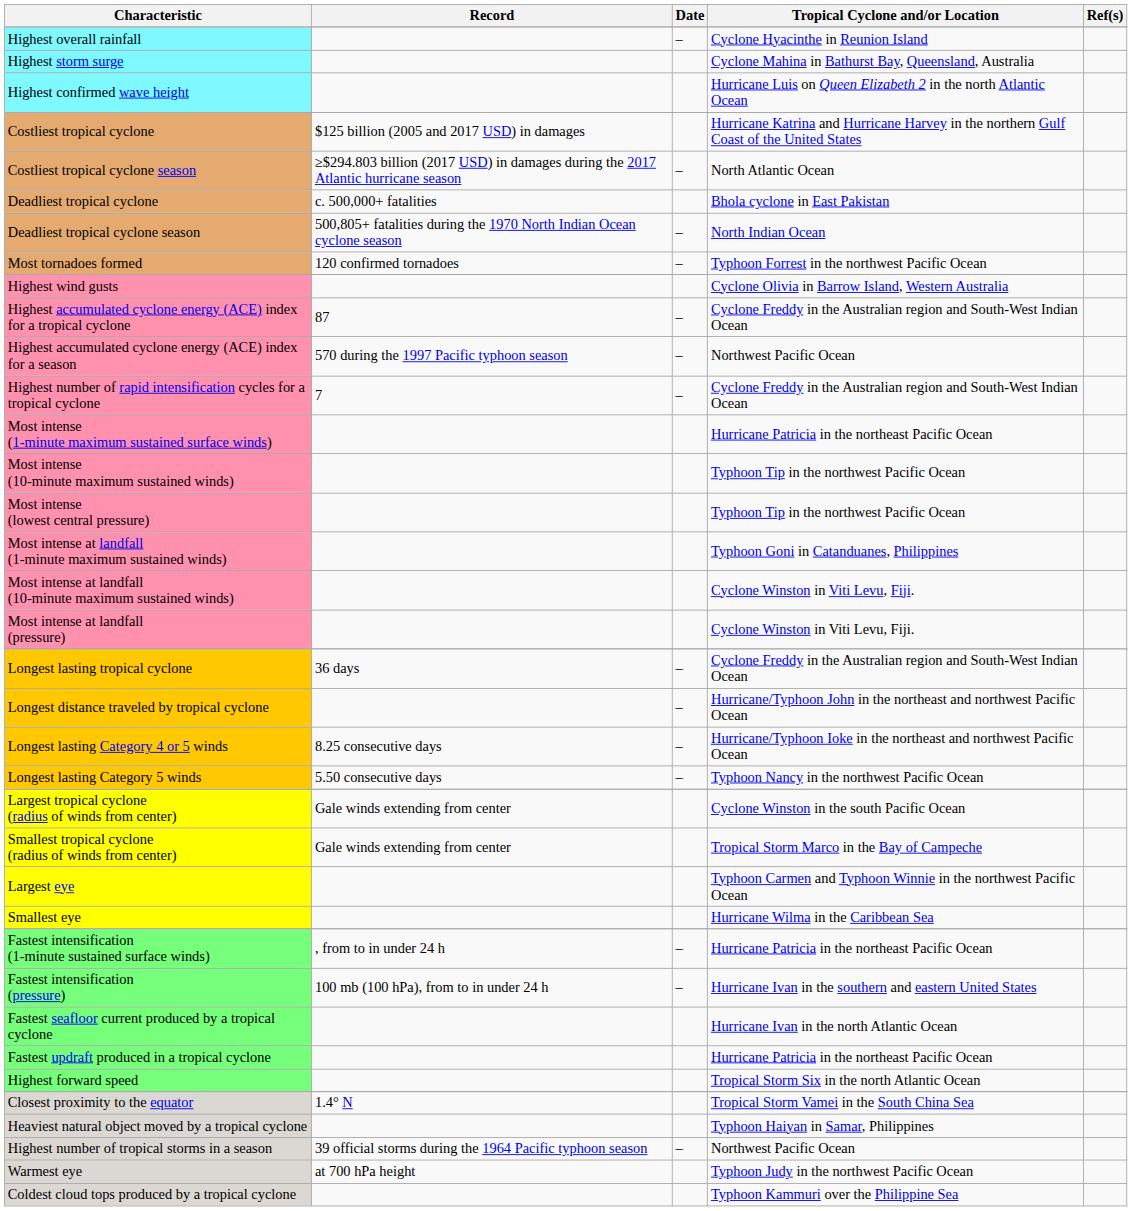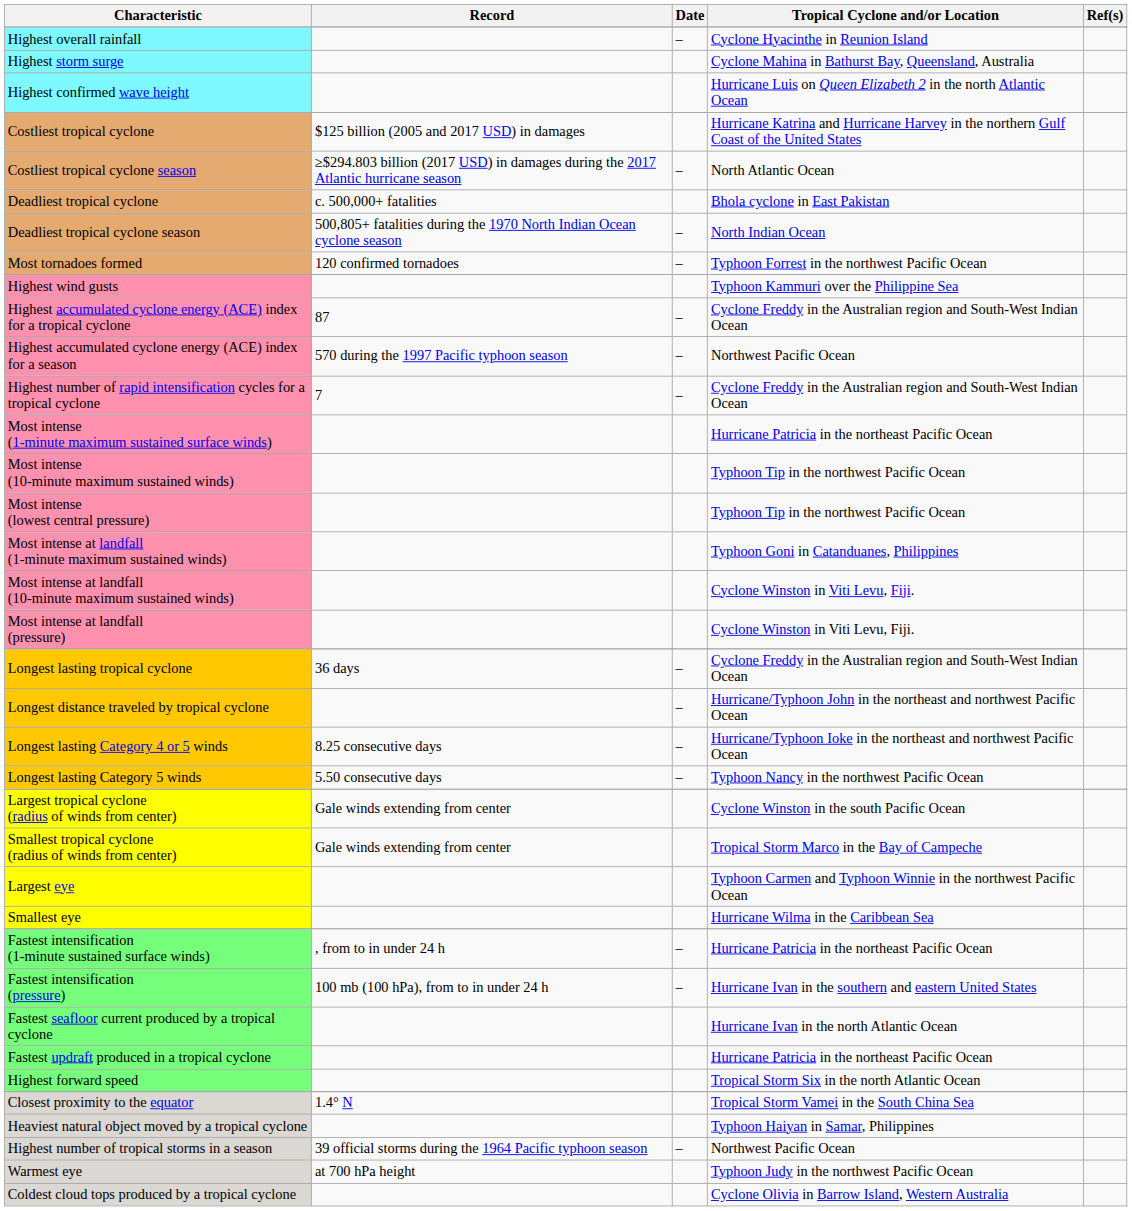(860, 286) Cyclone Olivia in Barrow Island, Western Australia -> (835, 286) Typhoon Kammuri over the Philippine Sea
(835, 1194) Typhoon Kammuri over the Philippine Sea -> (860, 1194) Cyclone Olivia in Barrow Island, Western Australia
